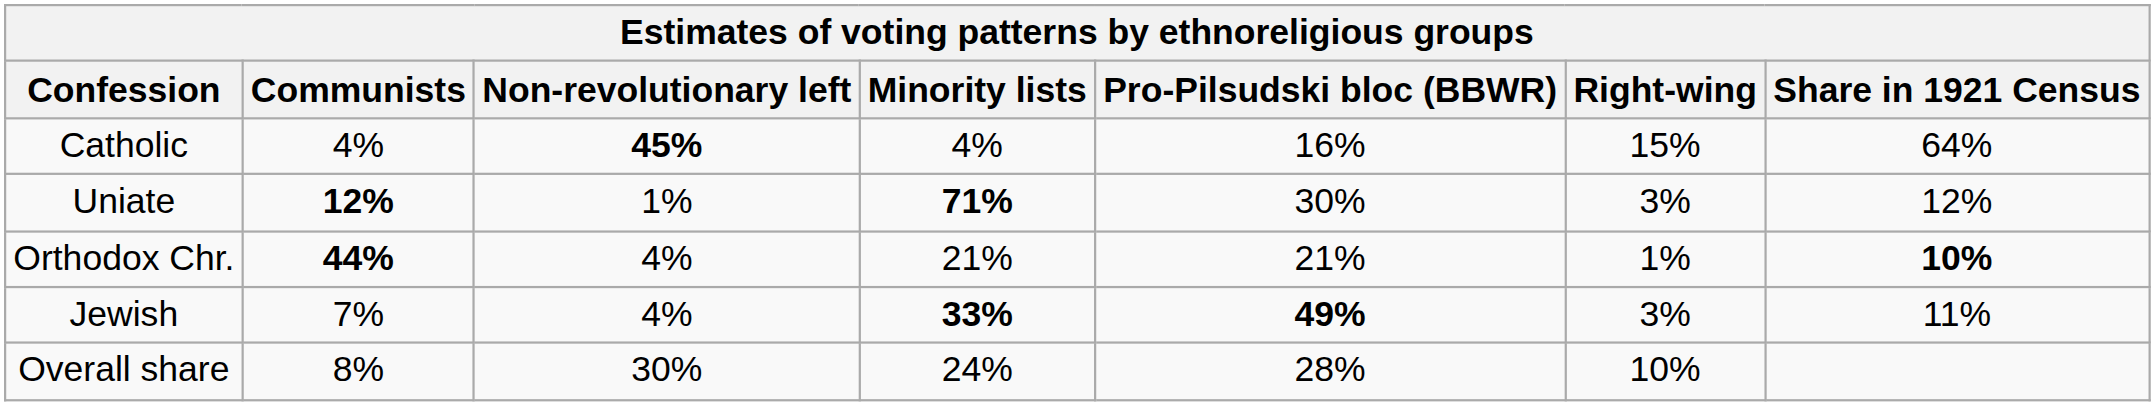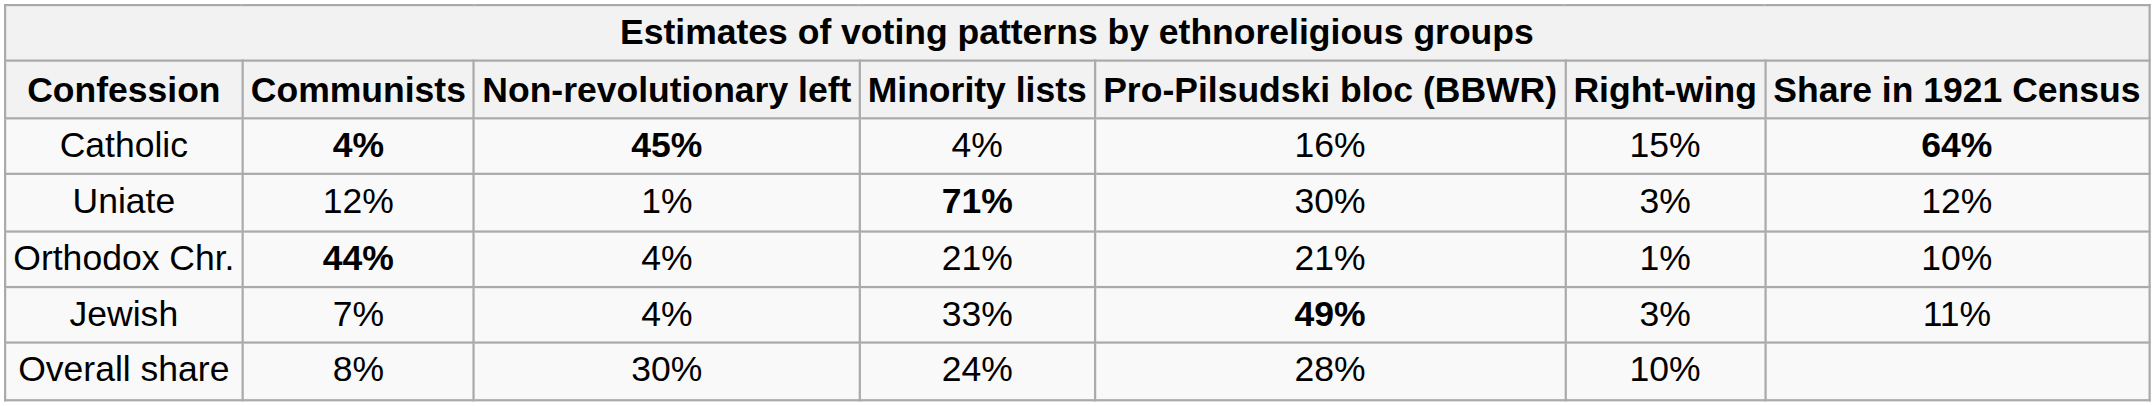(358, 145) normal -> (358, 145) bold
(1957, 145) normal -> (1957, 145) bold
(358, 201) bold -> (358, 201) normal
(1957, 257) bold -> (1957, 257) normal
(977, 314) bold -> (977, 314) normal
